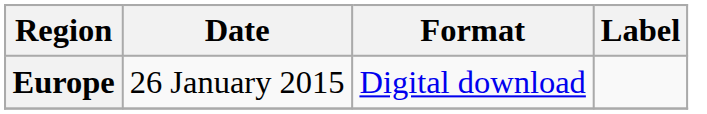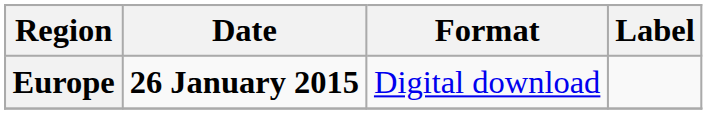(237, 81) normal -> (244, 81) bold
